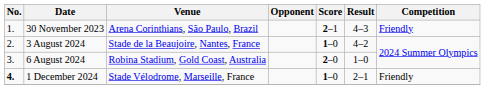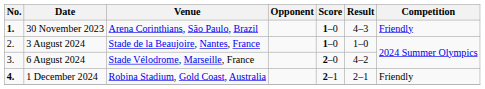(10, 28) normal -> (10, 28) bold
(330, 28) 2–1 -> (330, 28) 1–0
(361, 44) 4–2 -> (361, 44) 1–0
(187, 60) Robina Stadium, Gold Coast, Australia -> (181, 60) Stade Vélodrome, Marseille, France
(361, 60) 1–0 -> (361, 60) 4–2
(181, 76) Stade Vélodrome, Marseille, France -> (187, 76) Robina Stadium, Gold Coast, Australia
(330, 76) 1–0 -> (330, 76) 2–1
